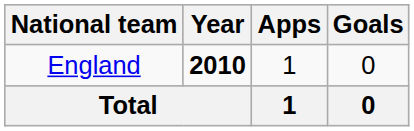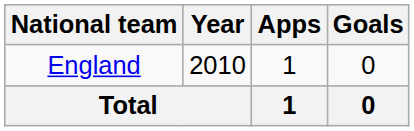(218, 65) bold -> (218, 65) normal
